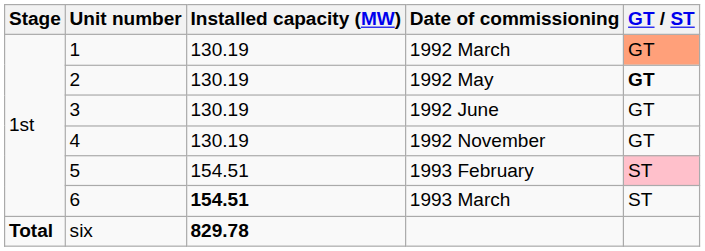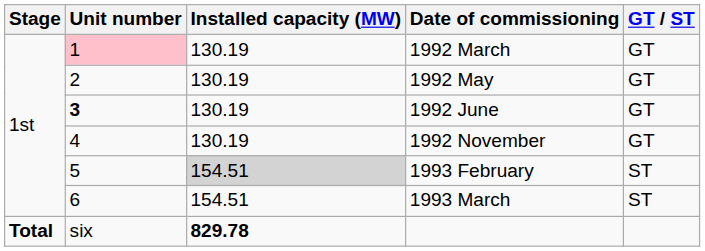(75, 49) no background -> (75, 49) pink background
(641, 49) lightsalmon background -> (641, 49) no background
(641, 79) bold -> (641, 79) normal
(75, 110) normal -> (75, 110) bold
(220, 170) no background -> (220, 170) lightgrey background
(640, 170) pink background -> (640, 170) no background
(220, 200) bold -> (220, 200) normal
